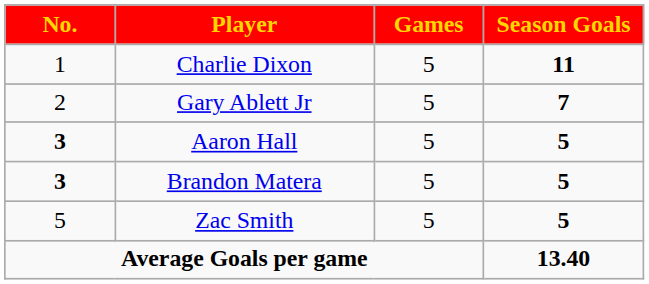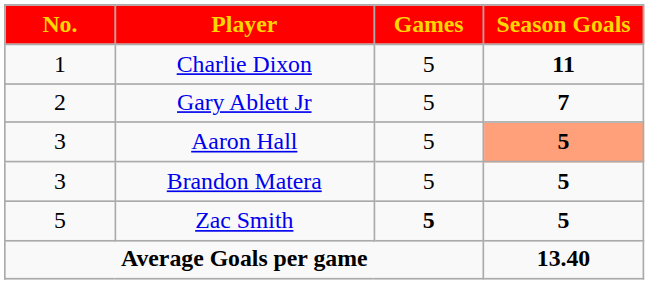(60, 142) bold -> (60, 142) normal
(564, 142) no background -> (564, 142) lightsalmon background
(60, 181) bold -> (60, 181) normal
(429, 220) normal -> (429, 220) bold
